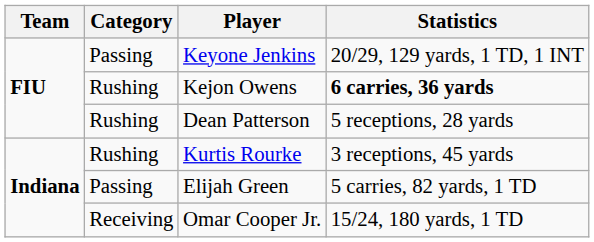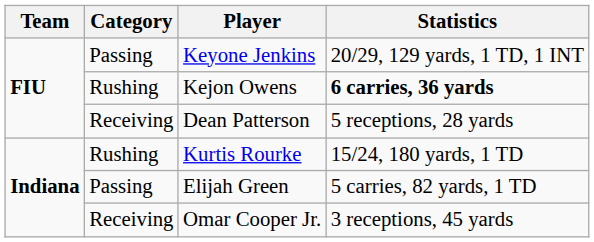(124, 120) Rushing -> (131, 120) Receiving
(422, 153) 3 receptions, 45 yards -> (427, 153) 15/24, 180 yards, 1 TD
(427, 219) 15/24, 180 yards, 1 TD -> (422, 219) 3 receptions, 45 yards
